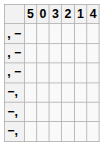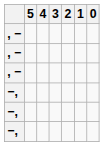columns swapped: (93, 14) <-> (43, 14)
